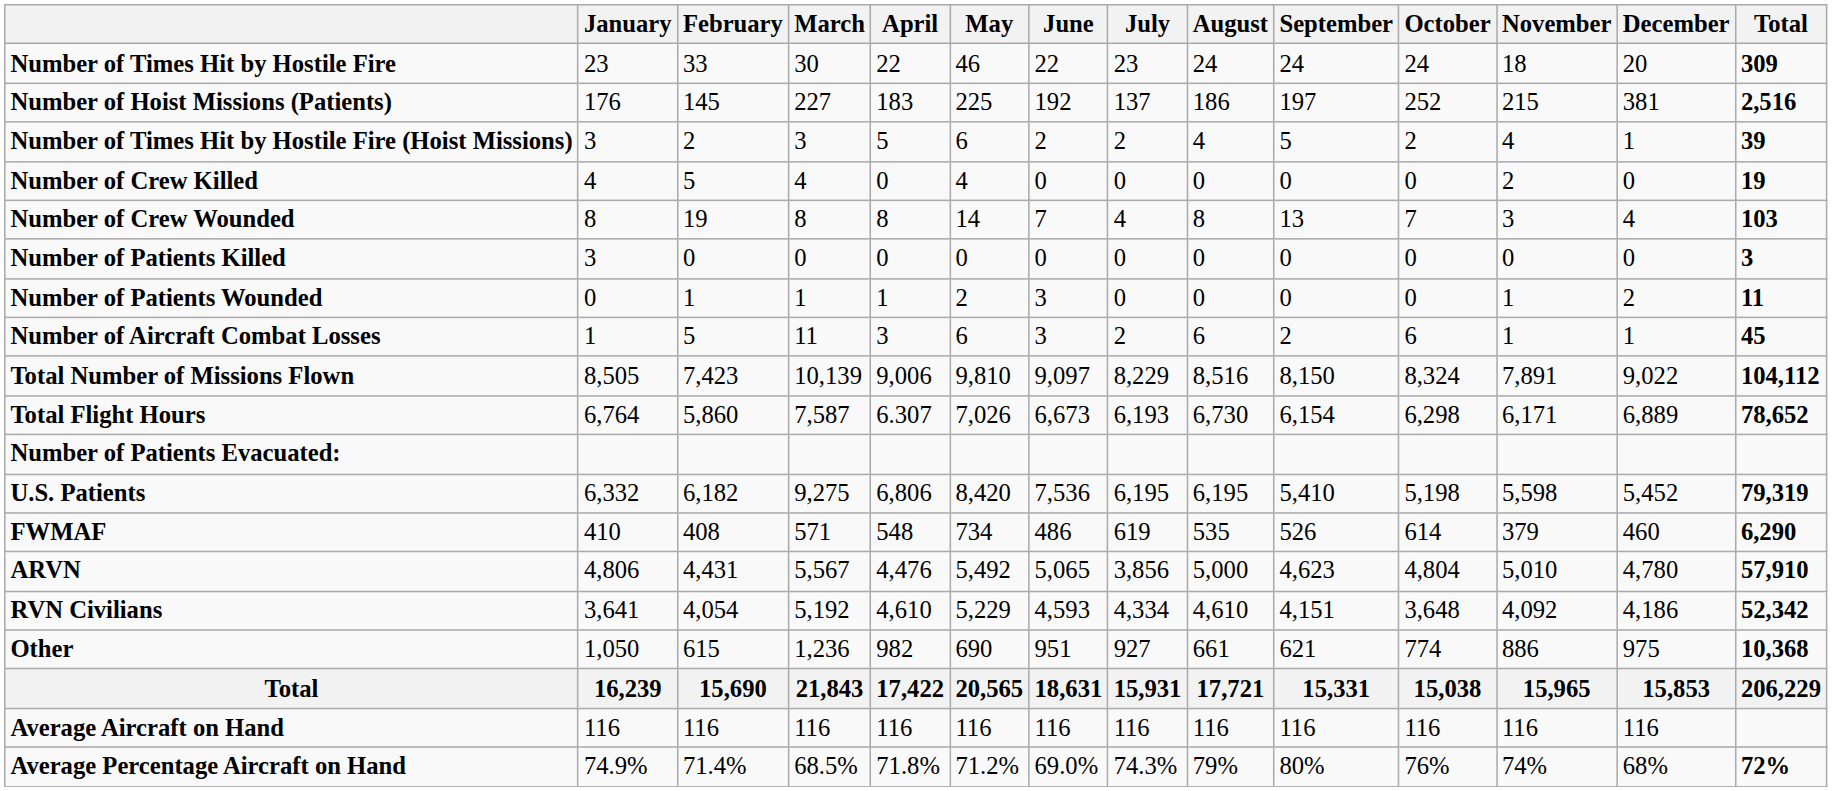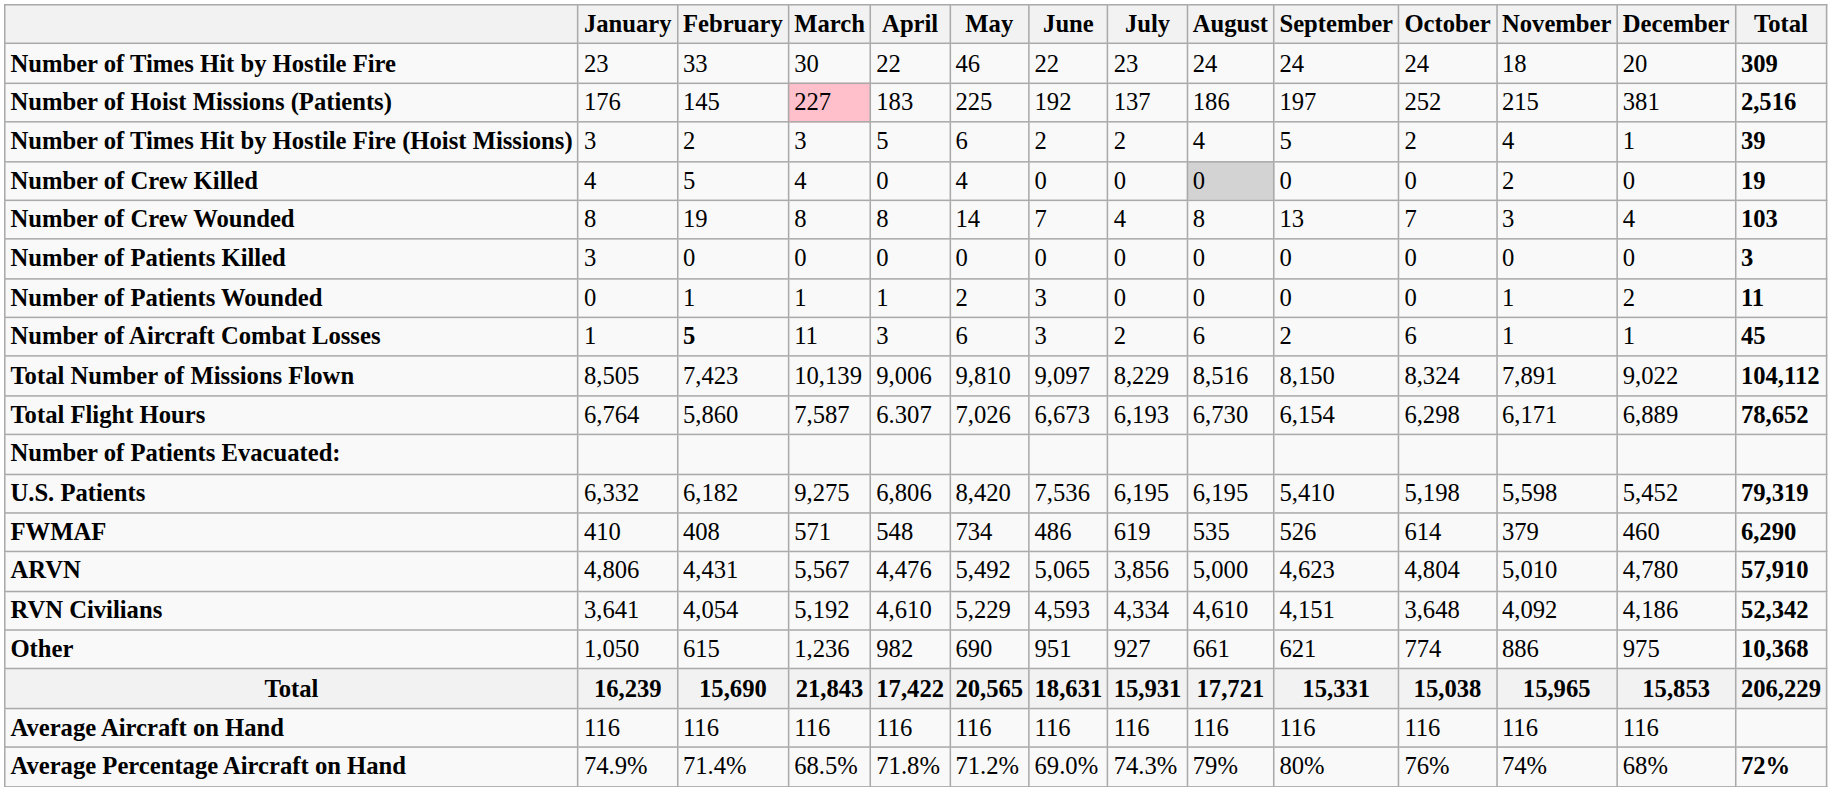(813, 102) no background -> (813, 102) pink background
(1199, 180) no background -> (1199, 180) lightgrey background
(689, 336) normal -> (689, 336) bold
